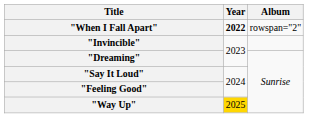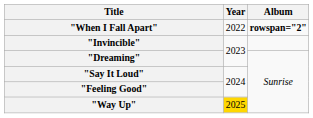(236, 27) bold -> (236, 27) normal
(276, 27) normal -> (278, 27) bold
